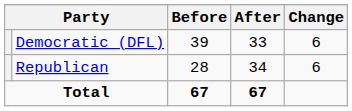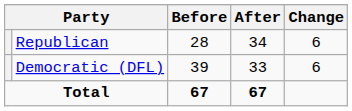rows swapped: (62, 68) <-> (90, 42)
